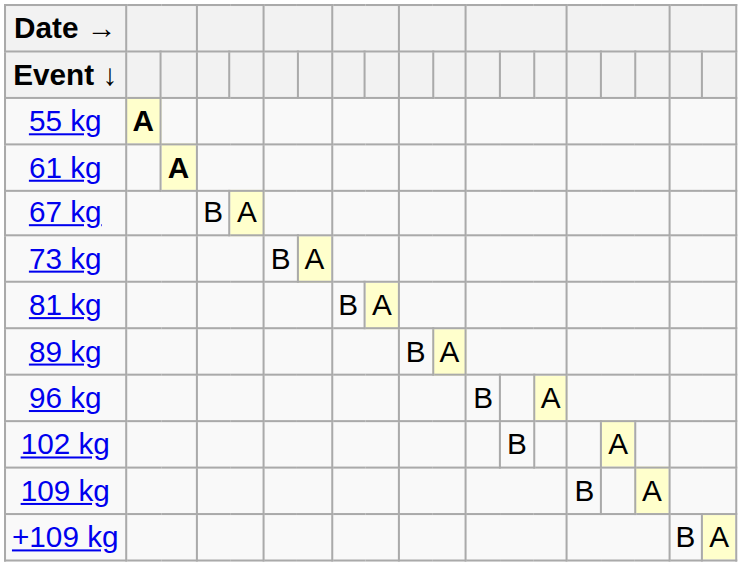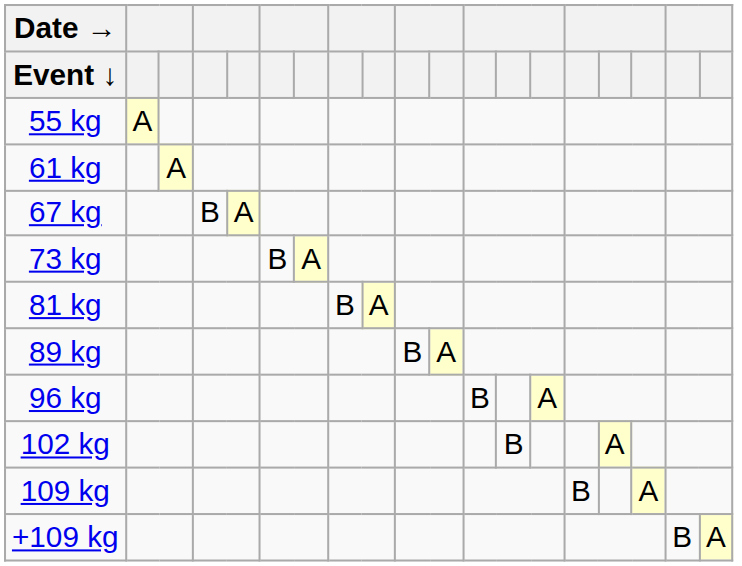(143, 120) bold -> (142, 120) normal
(179, 166) bold -> (176, 166) normal
